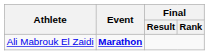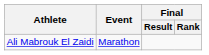(120, 43) bold -> (119, 43) normal
